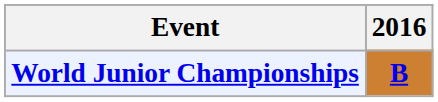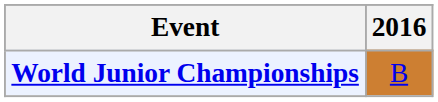(399, 72) bold -> (399, 72) normal
